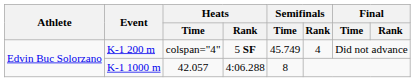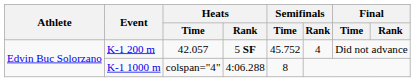(193, 49) colspan="4" -> (193, 49) 42.057
(285, 49) 45.749 -> (285, 49) 45.752
(193, 67) 42.057 -> (193, 67) colspan="4"
